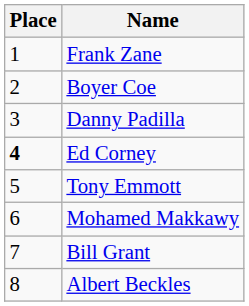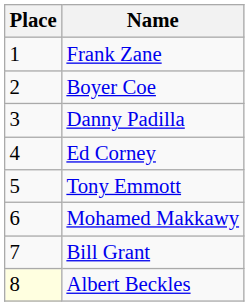(15, 152) bold -> (15, 152) normal
(15, 284) no background -> (15, 284) lightyellow background
